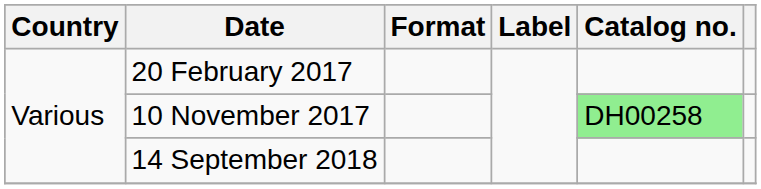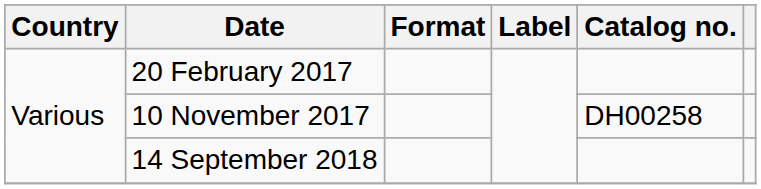(643, 115) lightgreen background -> (643, 115) no background
